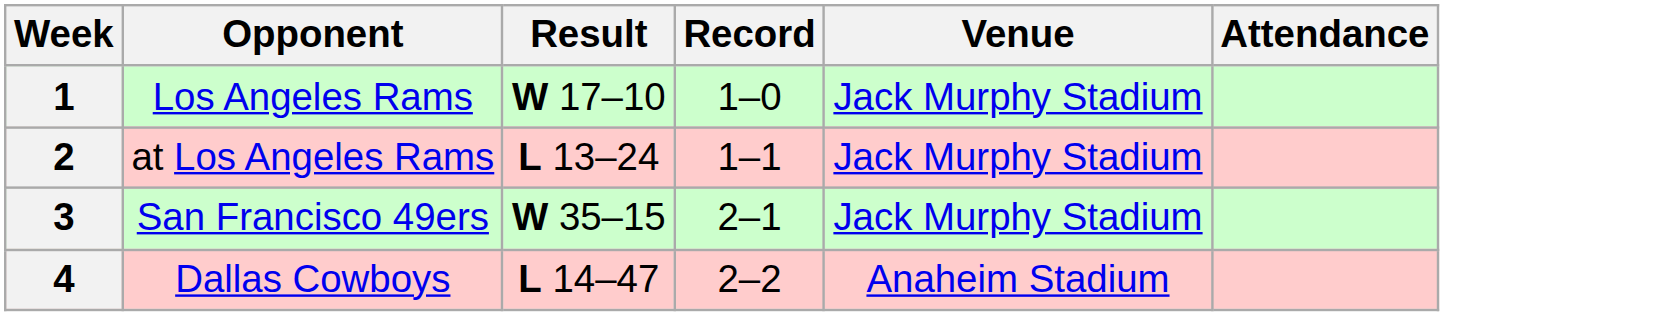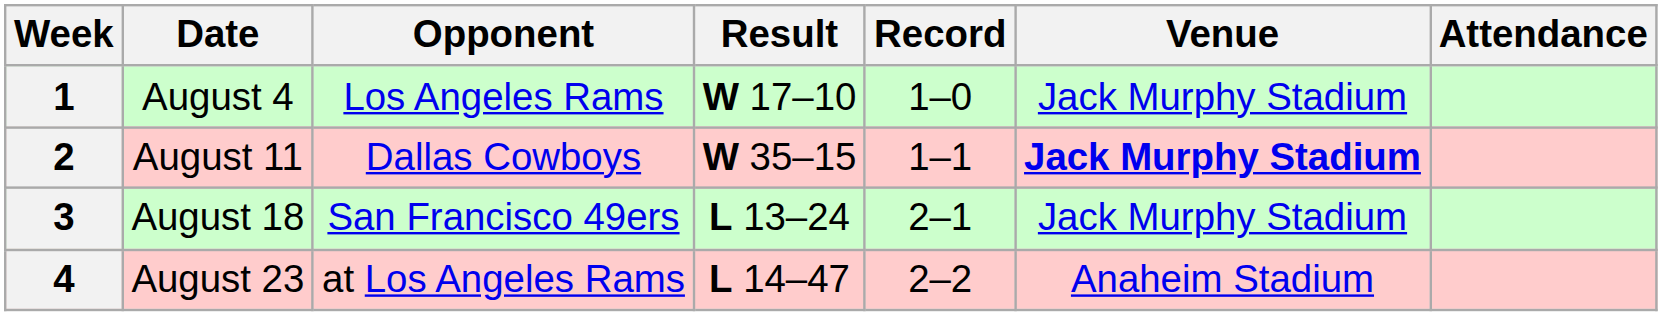+ column: (218, 34)
(313, 156) at Los Angeles Rams -> (503, 156) Dallas Cowboys
(589, 156) L 13–24 -> (779, 156) W 35–15
(1018, 156) normal -> (1222, 156) bold
(589, 217) W 35–15 -> (779, 217) L 13–24
(313, 278) Dallas Cowboys -> (503, 278) at Los Angeles Rams
